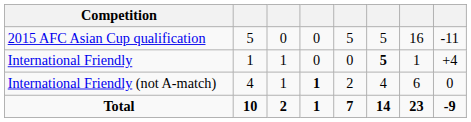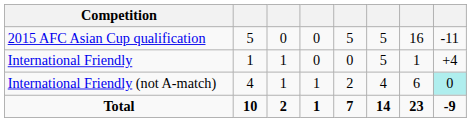(383, 60) bold -> (383, 60) normal
(317, 83) bold -> (317, 83) normal
(450, 83) no background -> (450, 83) paleturquoise background
